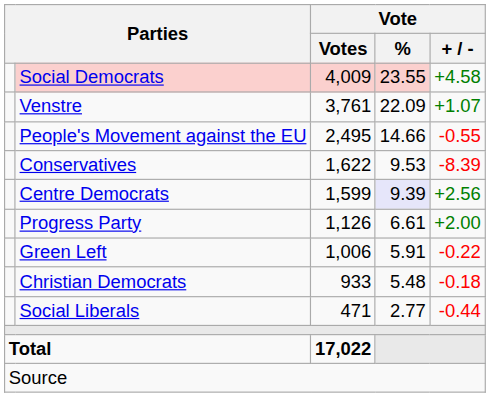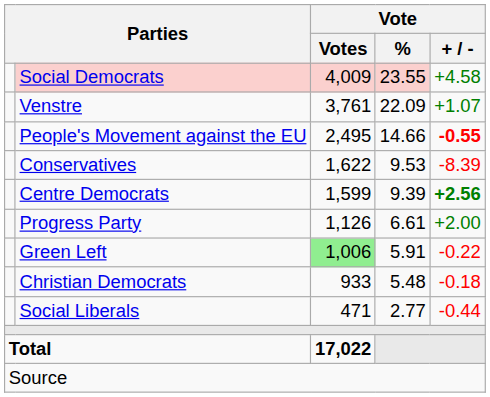(460, 135) normal -> (460, 135) bold
(408, 194) lavender background -> (408, 194) no background
(457, 194) normal -> (457, 194) bold
(348, 252) no background -> (348, 252) lightgreen background
